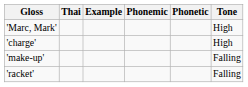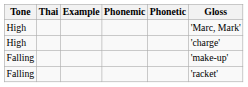columns swapped: (227, 12) <-> (32, 12)
